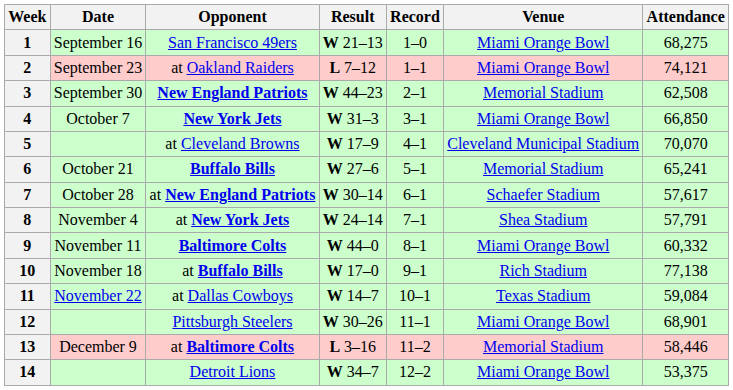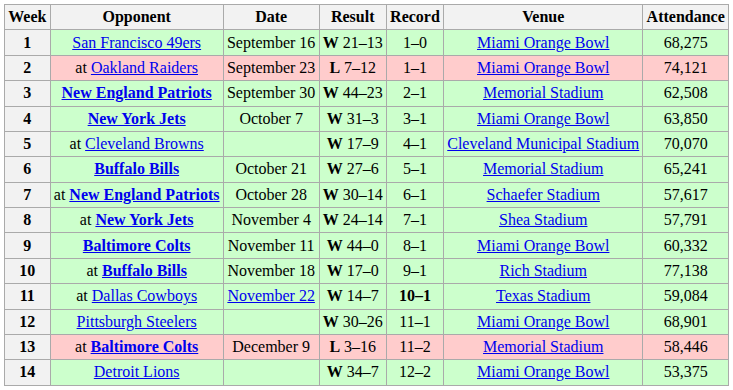columns swapped: (98, 17) <-> (232, 17)
(686, 118) 66,850 -> (686, 118) 63,850
(415, 296) normal -> (415, 296) bold
